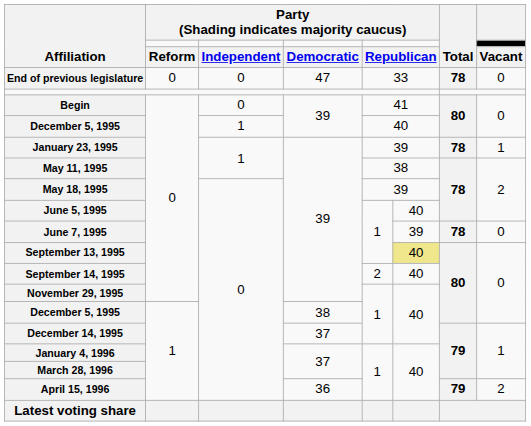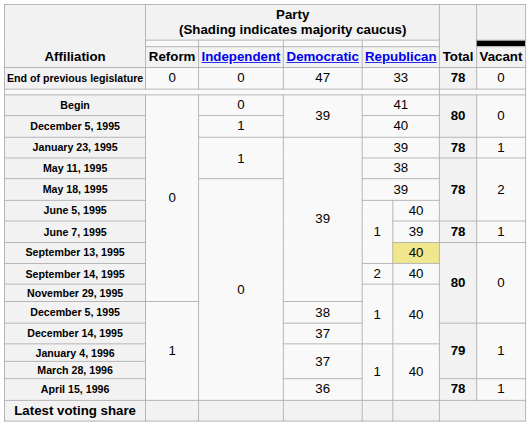(501, 231) 0 -> (501, 231) 1
(458, 389) 79 -> (458, 389) 78
(501, 389) 2 -> (501, 389) 1
